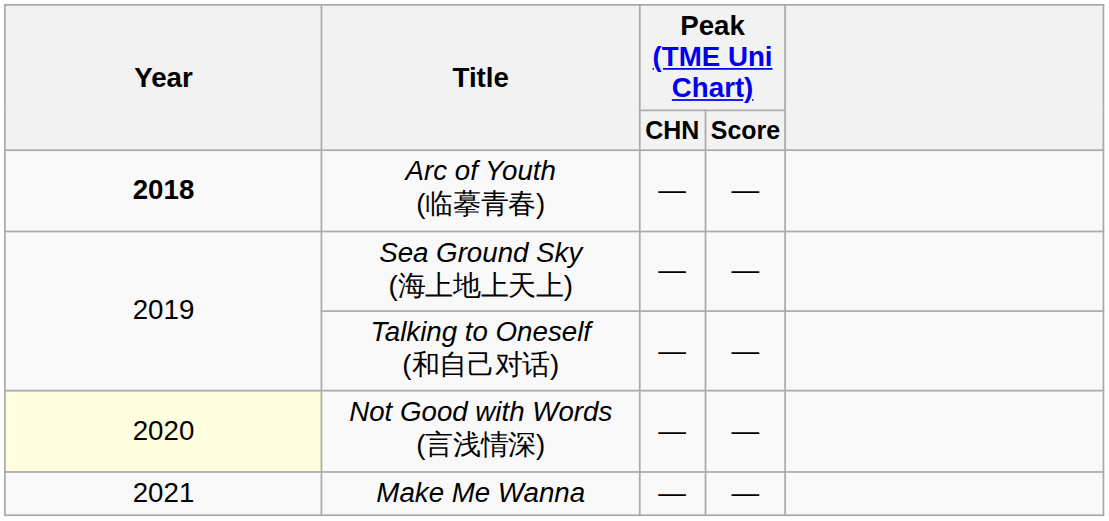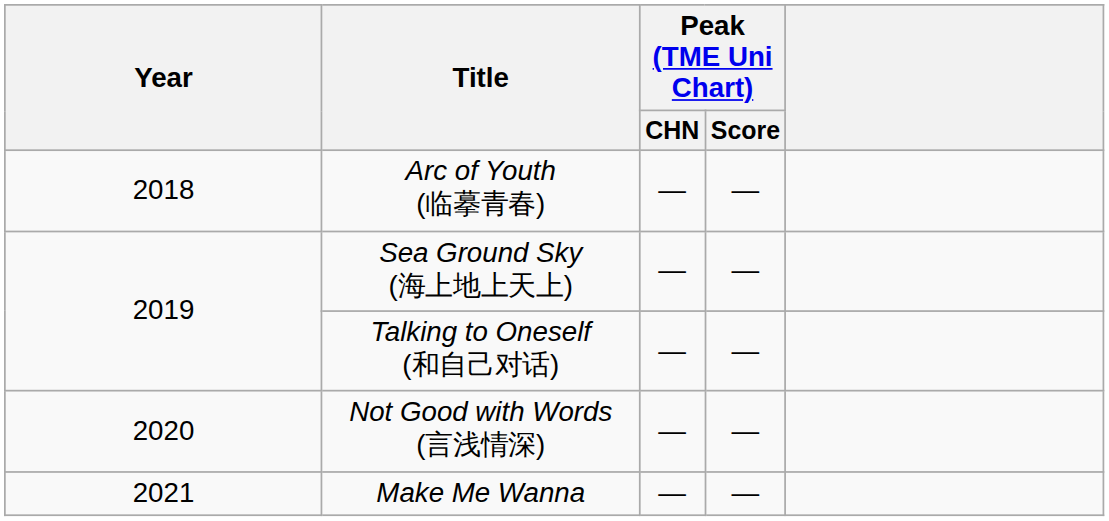(163, 190) bold -> (163, 190) normal
(163, 430) lightyellow background -> (163, 430) no background
